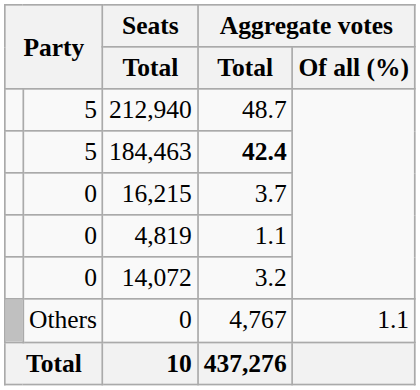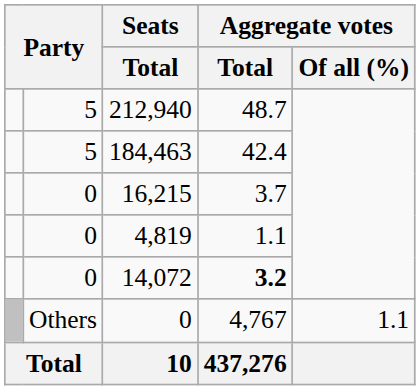(264, 152) bold -> (264, 152) normal
(271, 278) normal -> (271, 278) bold
